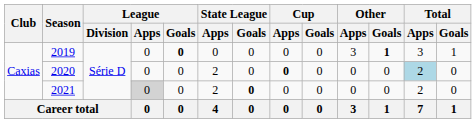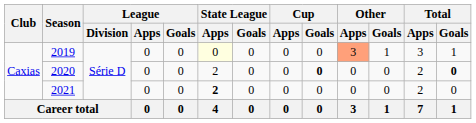(181, 52) bold -> (181, 52) normal
(215, 52) no background -> (215, 52) lightyellow background
(353, 52) no background -> (353, 52) lightsalmon background
(387, 52) bold -> (387, 52) normal
(286, 71) bold -> (286, 71) normal
(320, 71) normal -> (320, 71) bold
(420, 71) lightblue background -> (420, 71) no background
(454, 71) normal -> (454, 71) bold
(147, 90) lightgrey background -> (147, 90) no background
(215, 90) normal -> (215, 90) bold
(251, 90) bold -> (251, 90) normal
